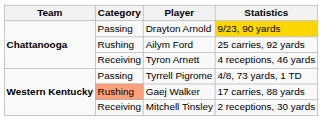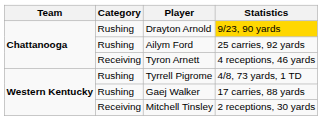(115, 29) Passing -> (116, 29) Rushing
(115, 76) Passing -> (116, 76) Rushing
(116, 91) lightsalmon background -> (116, 91) no background
